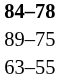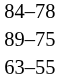(30, 11) bold -> (30, 11) normal
